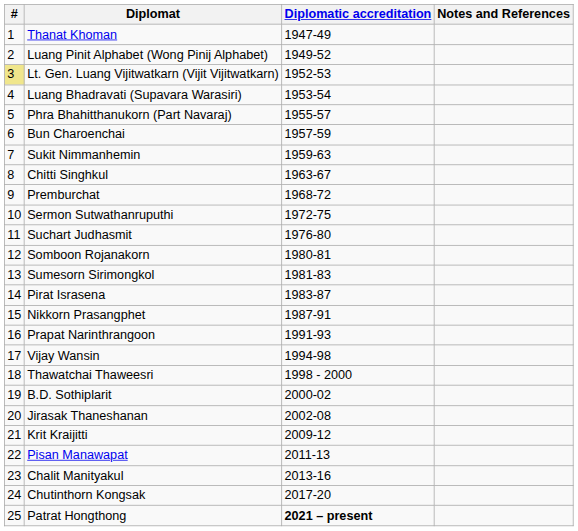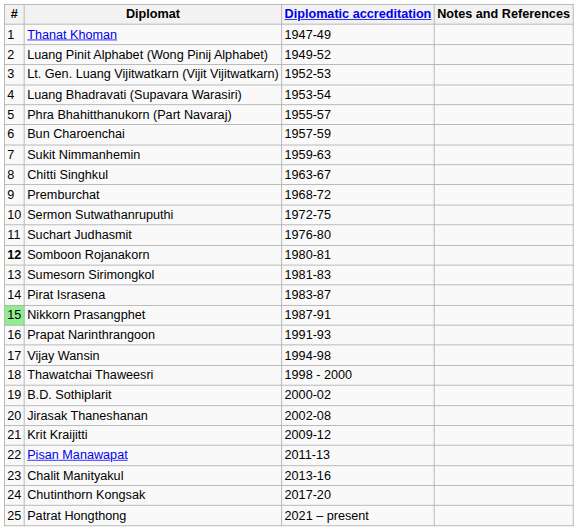(11, 74) khaki background -> (11, 74) no background
(14, 255) normal -> (14, 255) bold
(14, 315) no background -> (14, 315) lightgreen background
(328, 515) bold -> (327, 515) normal
